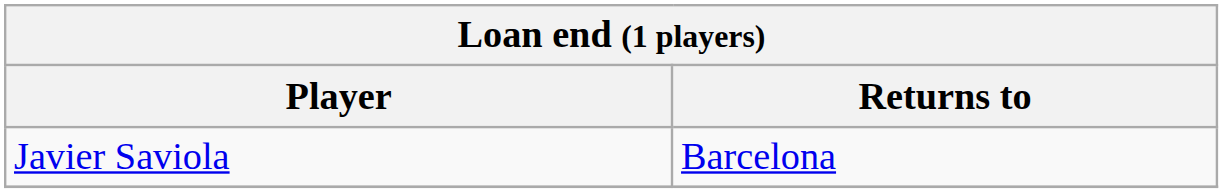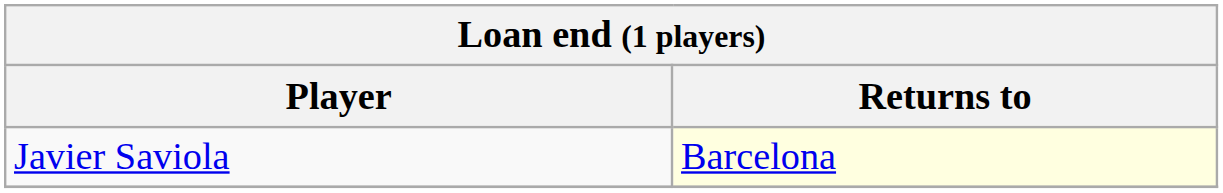(759, 156) no background -> (759, 156) lightyellow background
